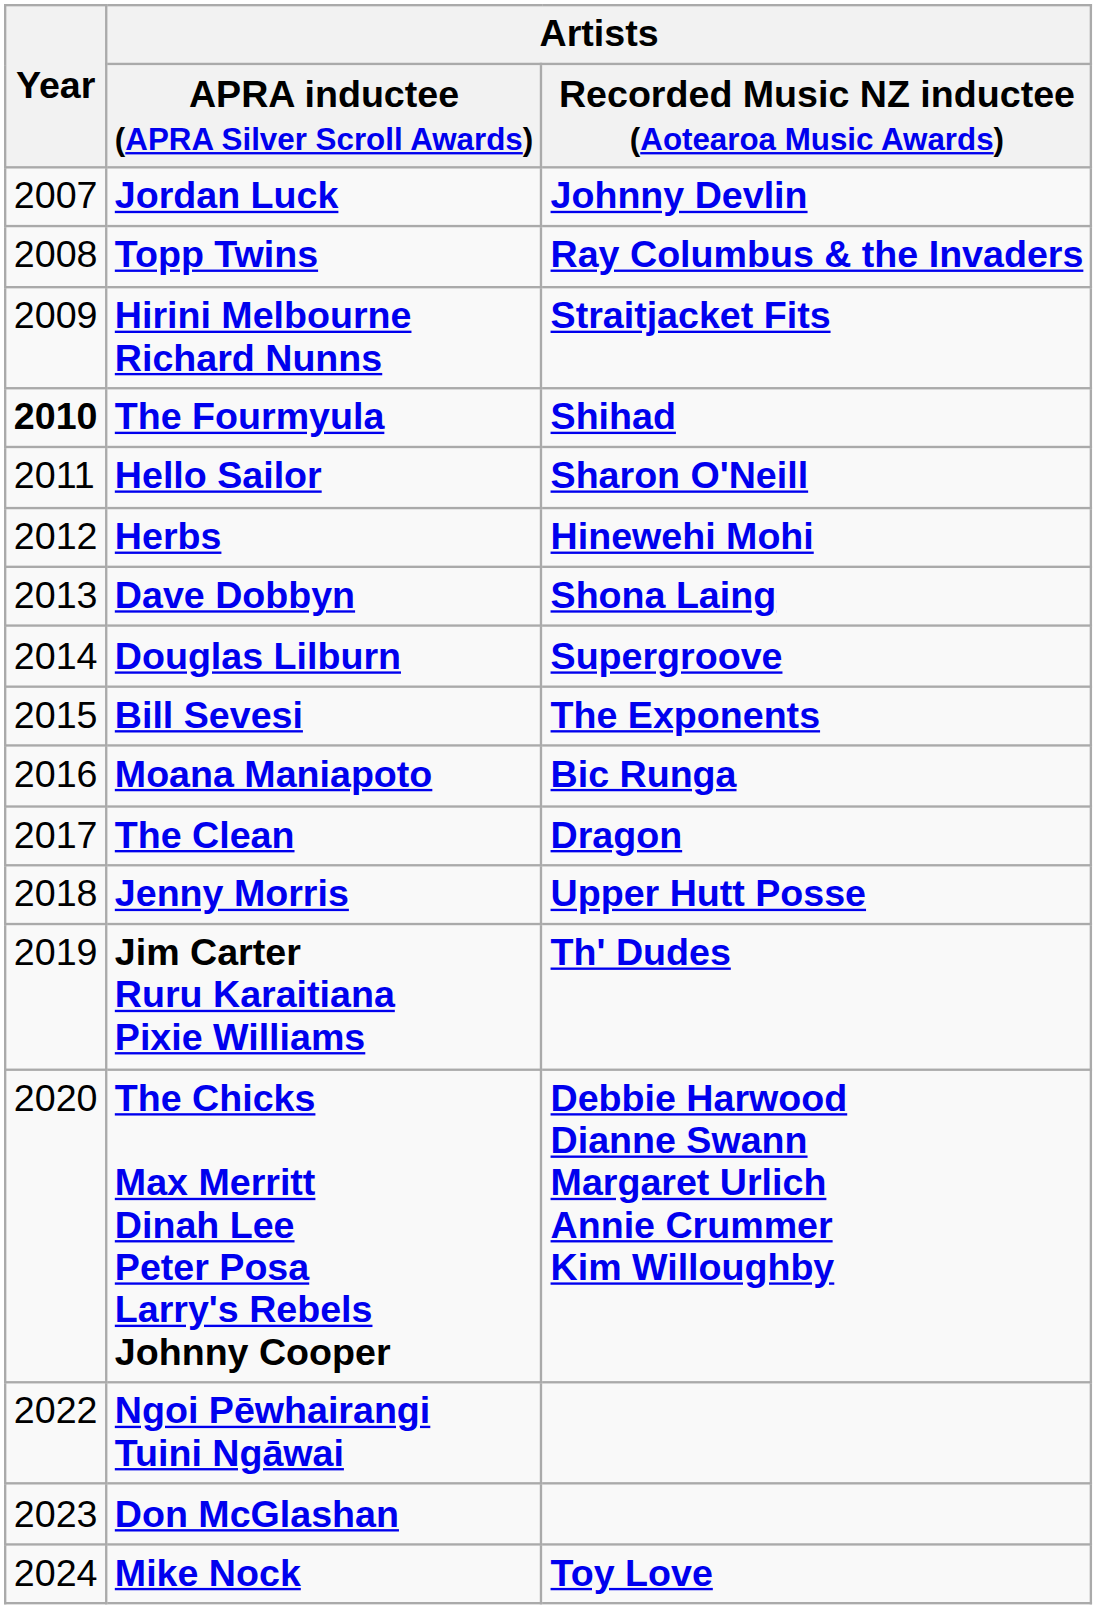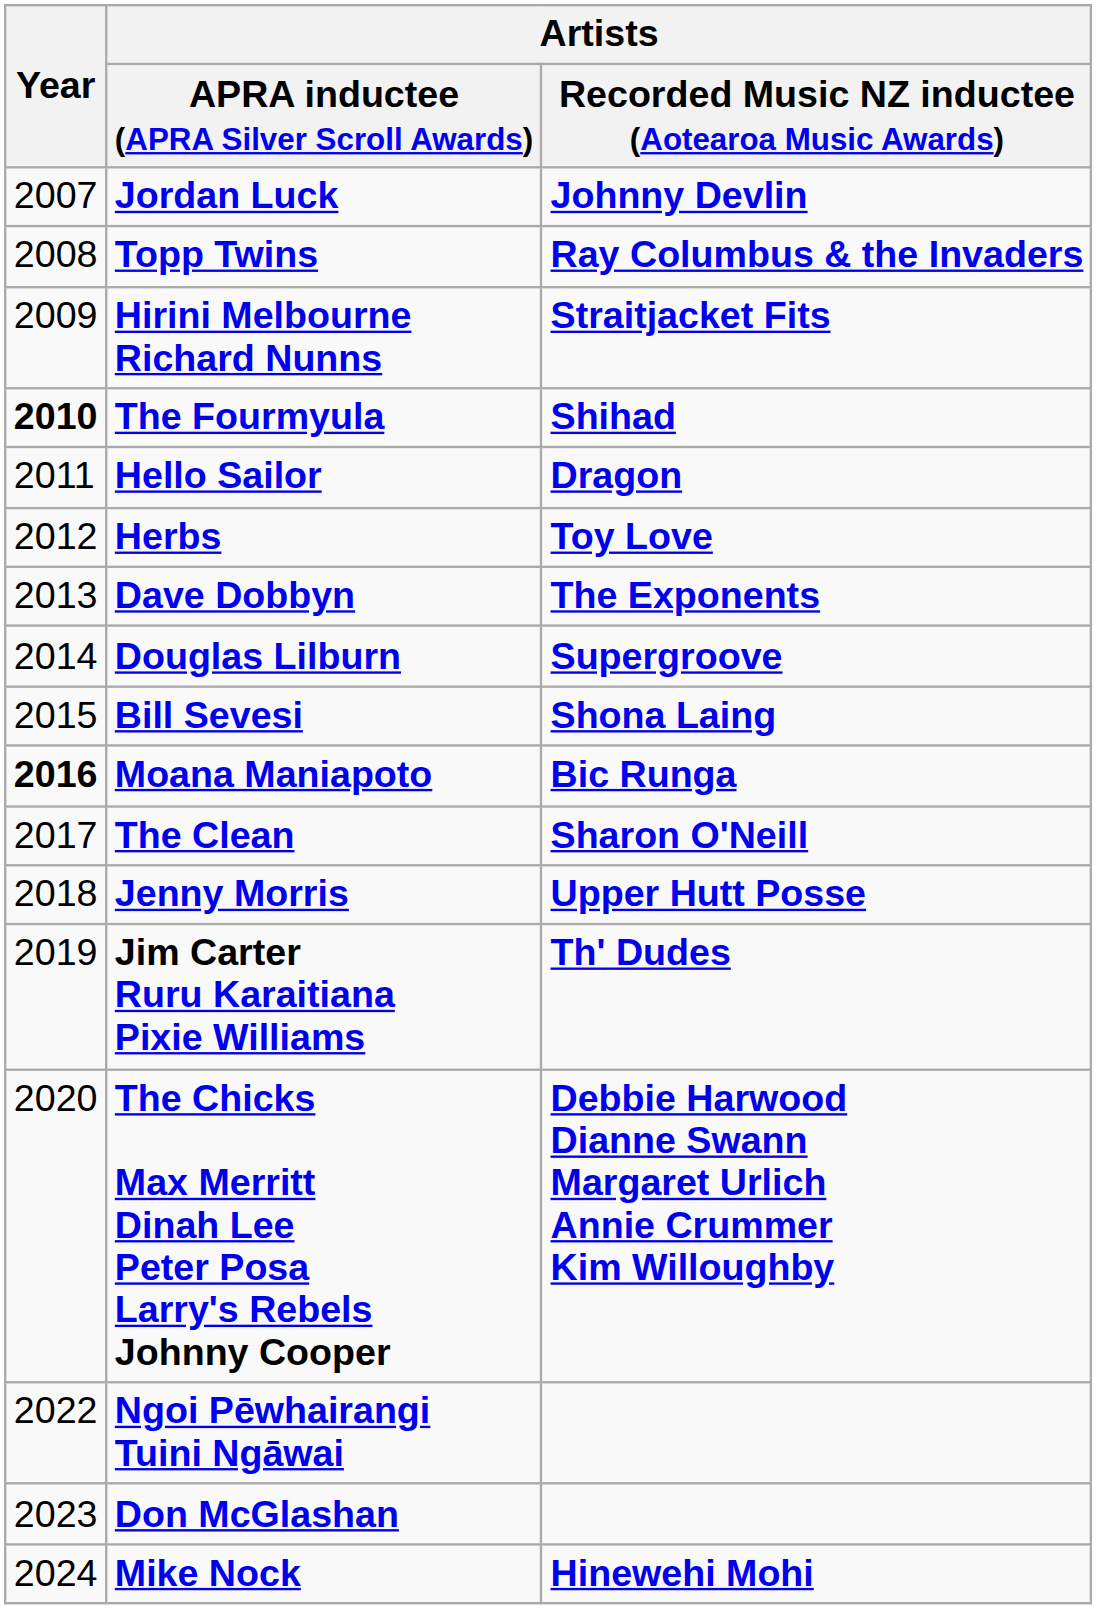(679, 476) Sharon O'Neill -> (616, 476) Dragon
(682, 536) Hinewehi Mohi -> (632, 536) Toy Love
(663, 595) Shona Laing -> (685, 595) The Exponents
(685, 715) The Exponents -> (663, 715) Shona Laing
(56, 774) normal -> (56, 774) bold
(616, 834) Dragon -> (679, 834) Sharon O'Neill
(632, 1572) Toy Love -> (682, 1572) Hinewehi Mohi
